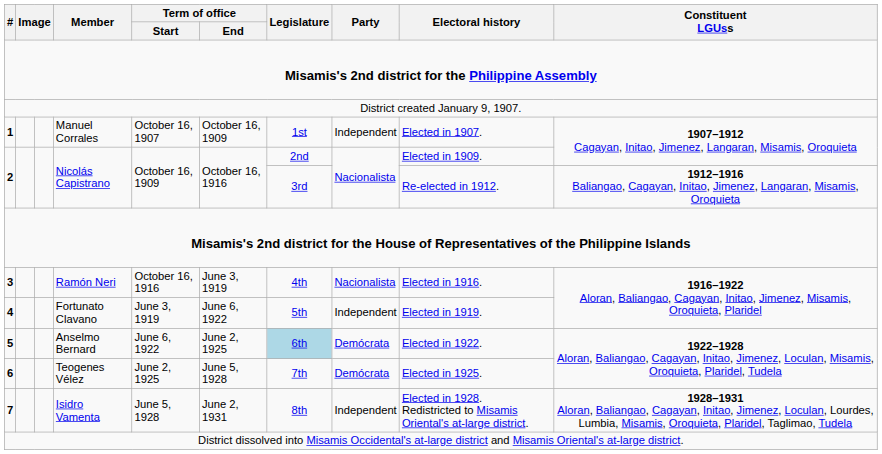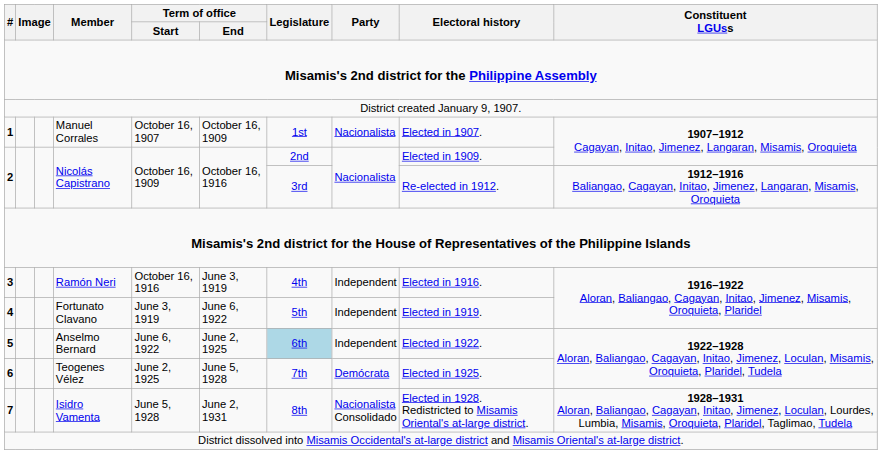(366, 132) Independent -> (365, 132) Nacionalista
(365, 282) Nacionalista -> (366, 282) Independent
(362, 343) Demócrata -> (366, 343) Independent
(366, 410) Independent -> (366, 410) Nacionalista Consolidado
